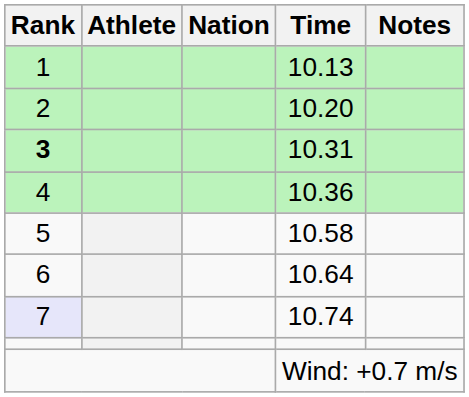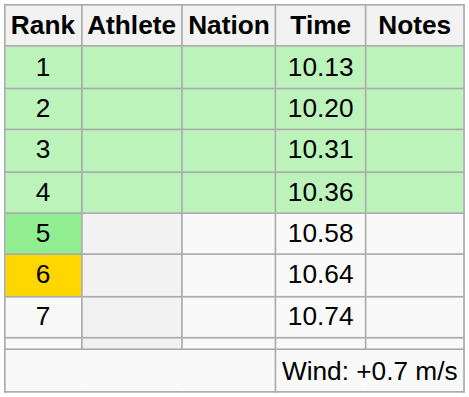(43, 150) bold -> (43, 150) normal
(43, 233) no background -> (43, 233) lightgreen background
(43, 274) no background -> (43, 274) gold background
(43, 316) lavender background -> (43, 316) no background
